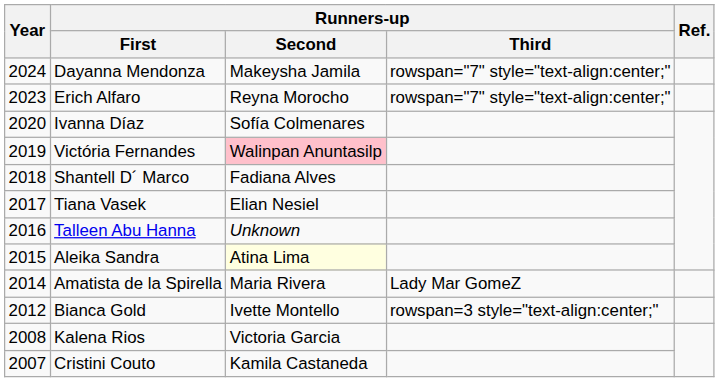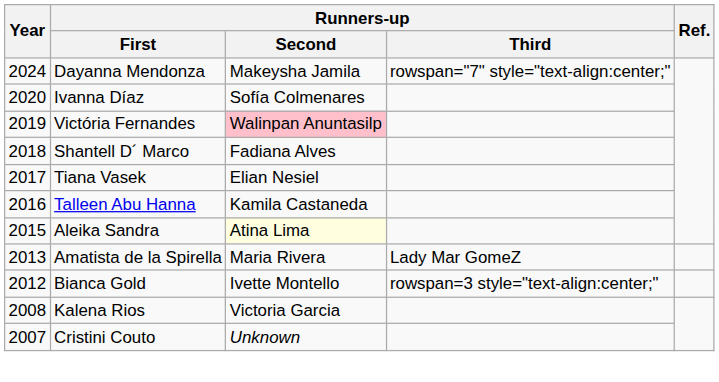- row: (97, 97)
(265, 230) Unknown -> (299, 204) Kamila Castaneda
(27, 283) 2014 -> (27, 257) 2013
(299, 363) Kamila Castaneda -> (265, 336) Unknown
